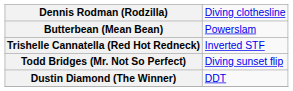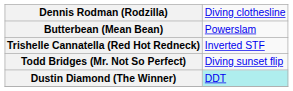(216, 78) no background -> (216, 78) paleturquoise background
